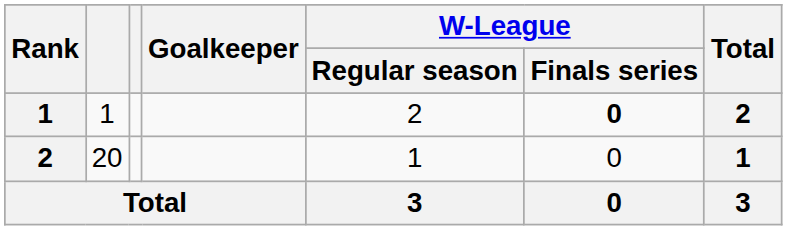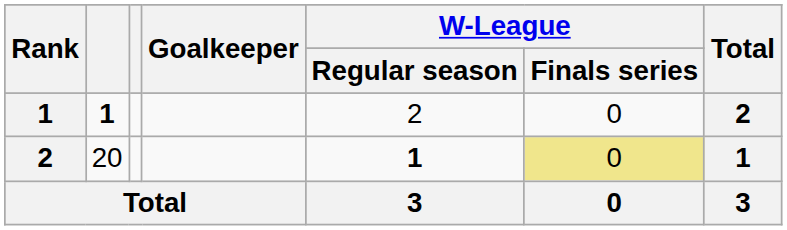(107, 114) normal -> (107, 114) bold
(614, 114) bold -> (614, 114) normal
(415, 158) normal -> (415, 158) bold
(614, 158) no background -> (614, 158) khaki background
